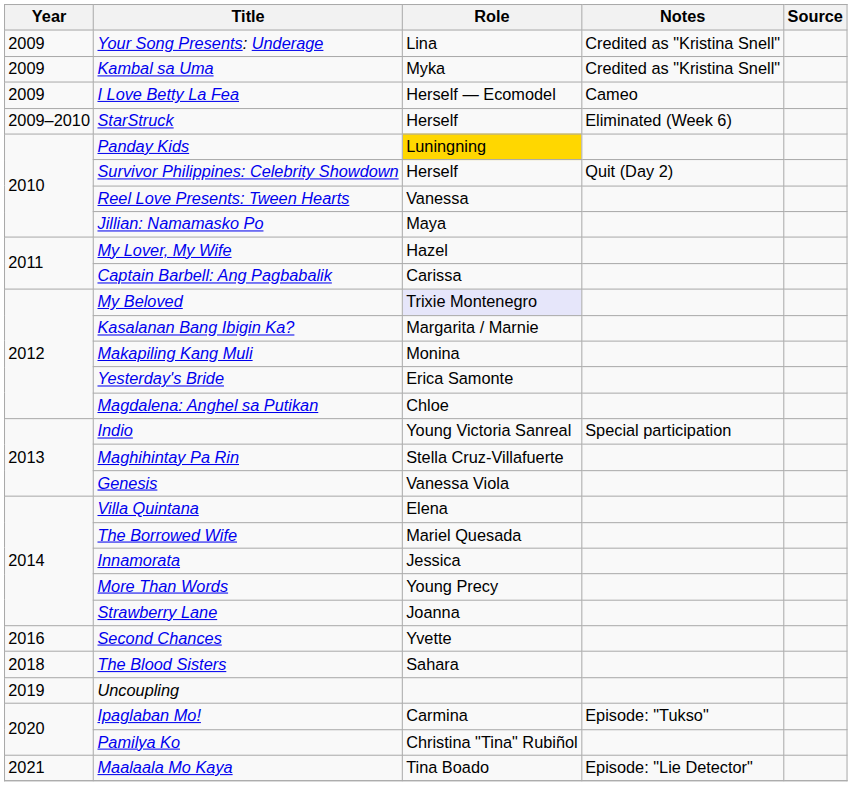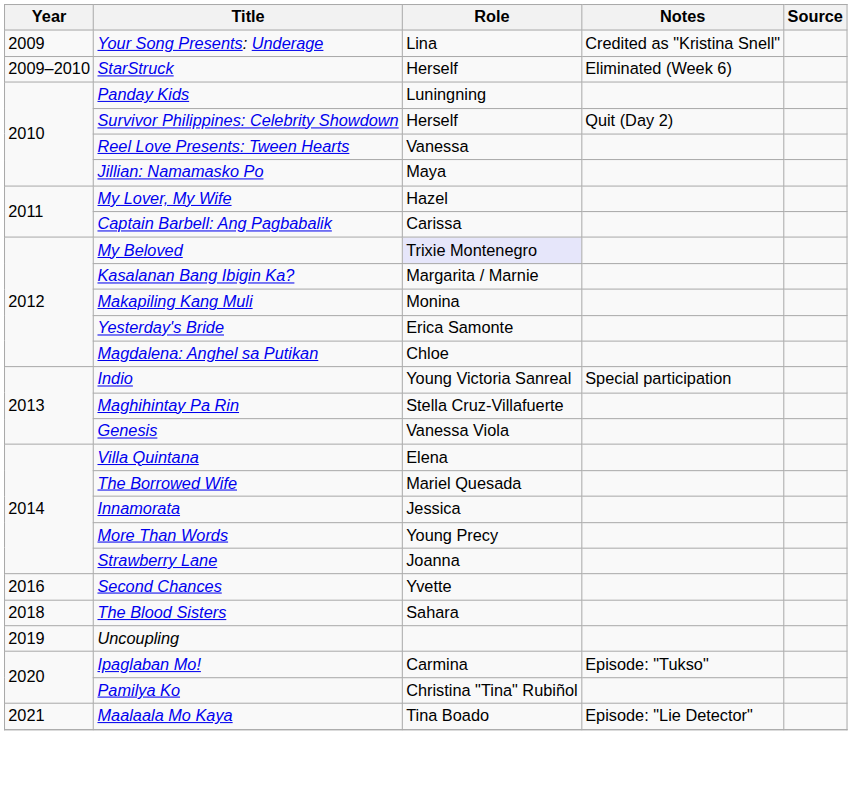- row: (156, 69)
- row: (168, 95)
(446, 146) gold background -> (446, 95) no background
